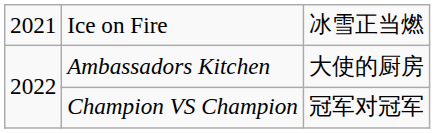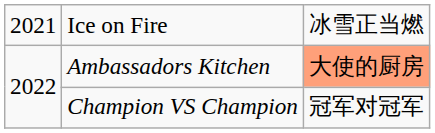(367, 65) no background -> (367, 65) lightsalmon background
